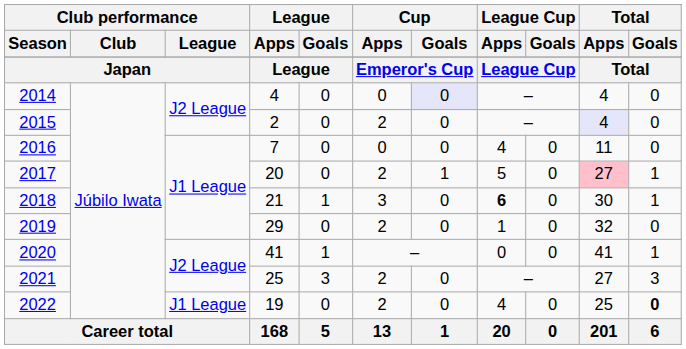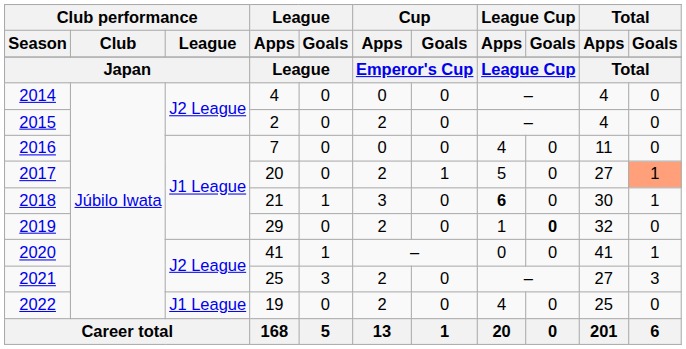(445, 95) lavender background -> (445, 95) no background
(604, 122) lavender background -> (604, 122) no background
(604, 174) pink background -> (604, 174) no background
(655, 174) no background -> (655, 174) lightsalmon background
(553, 226) normal -> (553, 226) bold
(655, 305) bold -> (655, 305) normal
